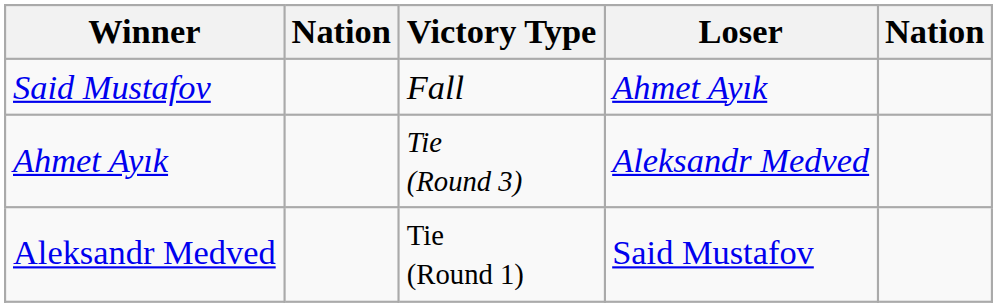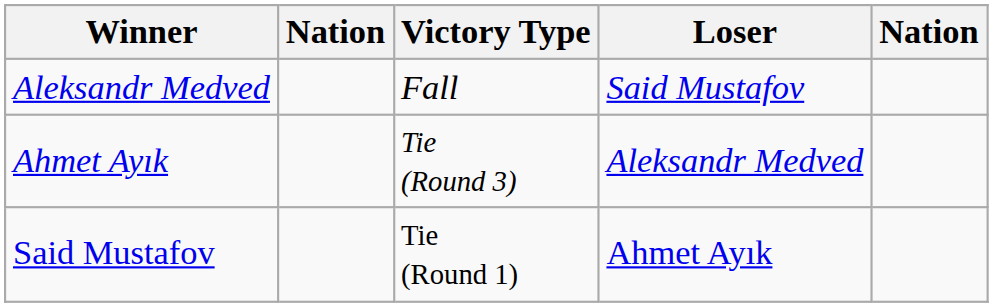(112, 86) Said Mustafov -> (141, 86) Aleksandr Medved
(690, 86) Ahmet Ayık -> (705, 86) Said Mustafov
(144, 253) Aleksandr Medved -> (114, 253) Said Mustafov
(713, 253) Said Mustafov -> (689, 253) Ahmet Ayık
